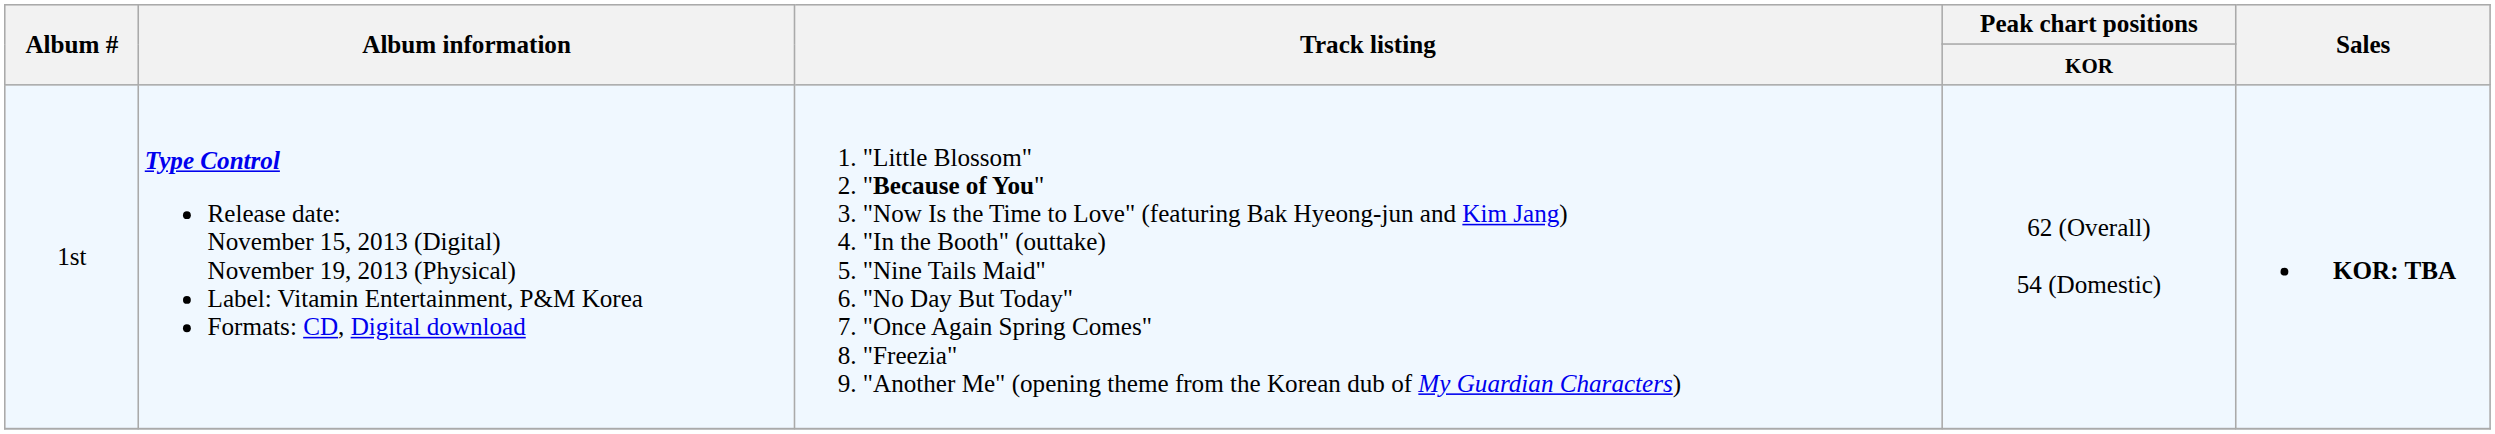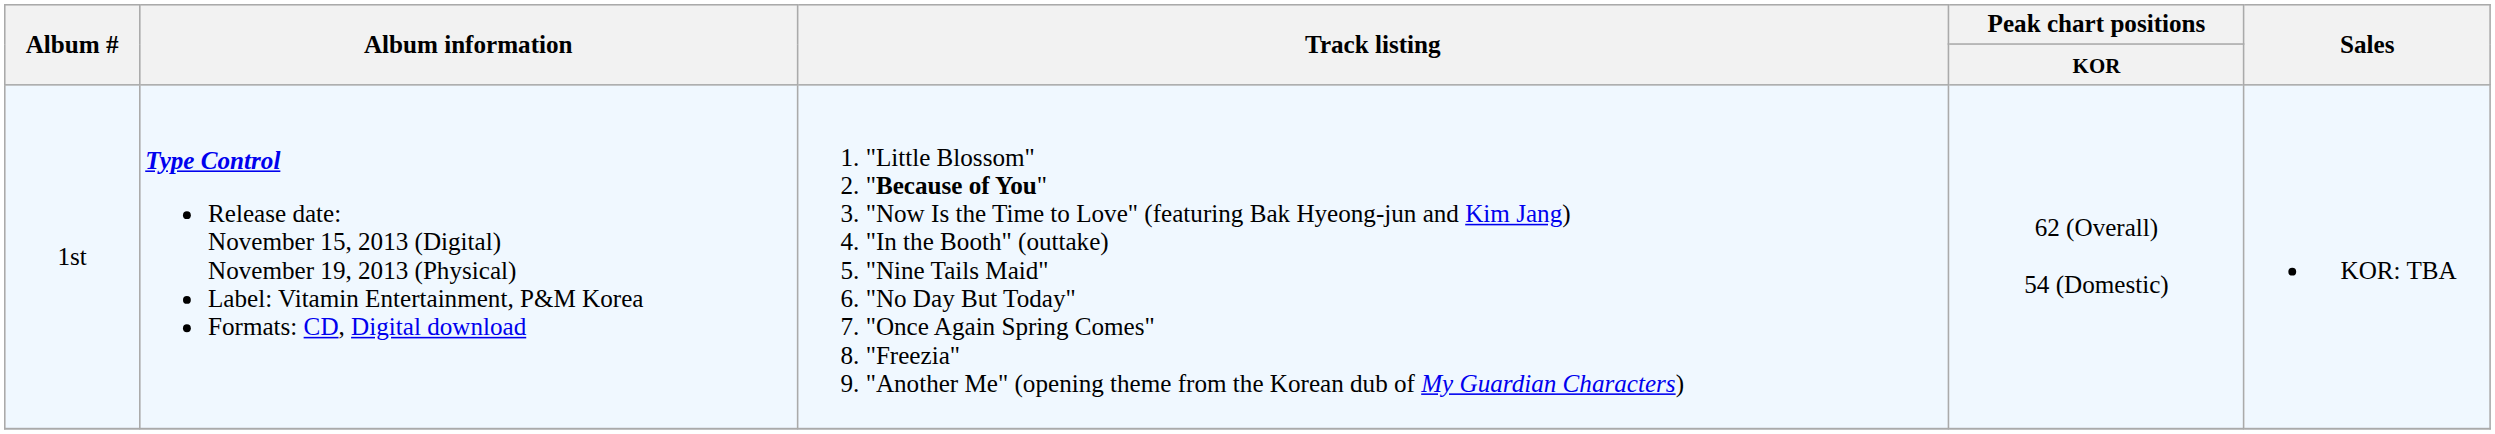(2363, 271) bold -> (2367, 271) normal
